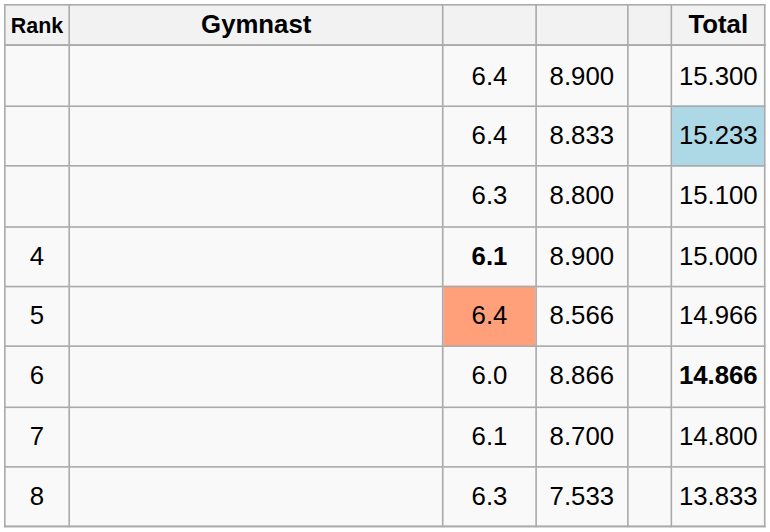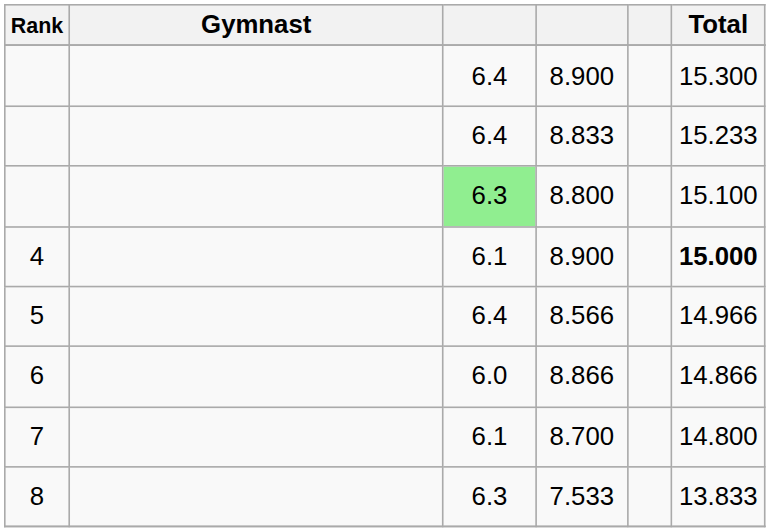(718, 135) lightblue background -> (718, 135) no background
(489, 195) no background -> (489, 195) lightgreen background
(489, 255) bold -> (489, 255) normal
(718, 255) normal -> (718, 255) bold
(489, 316) lightsalmon background -> (489, 316) no background
(718, 376) bold -> (718, 376) normal
